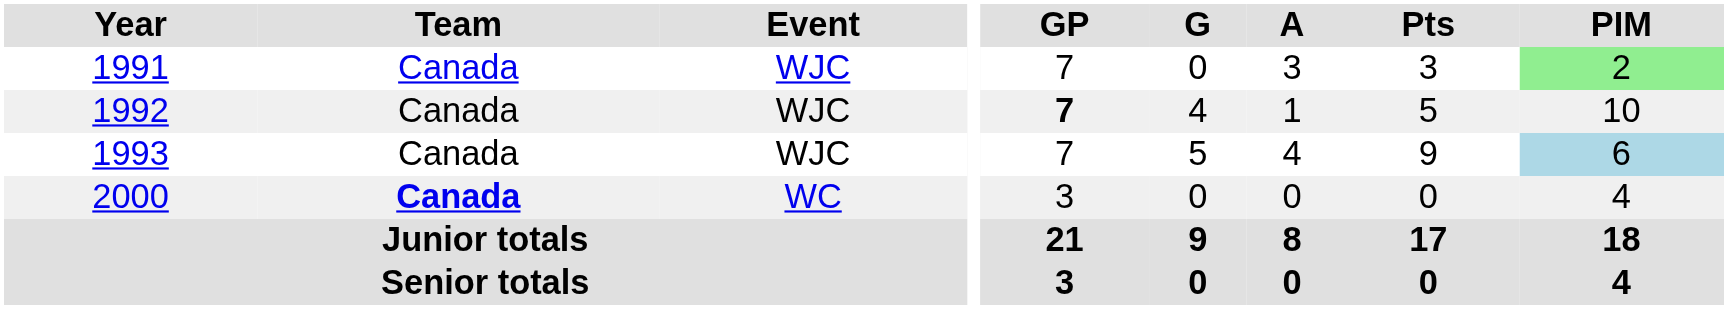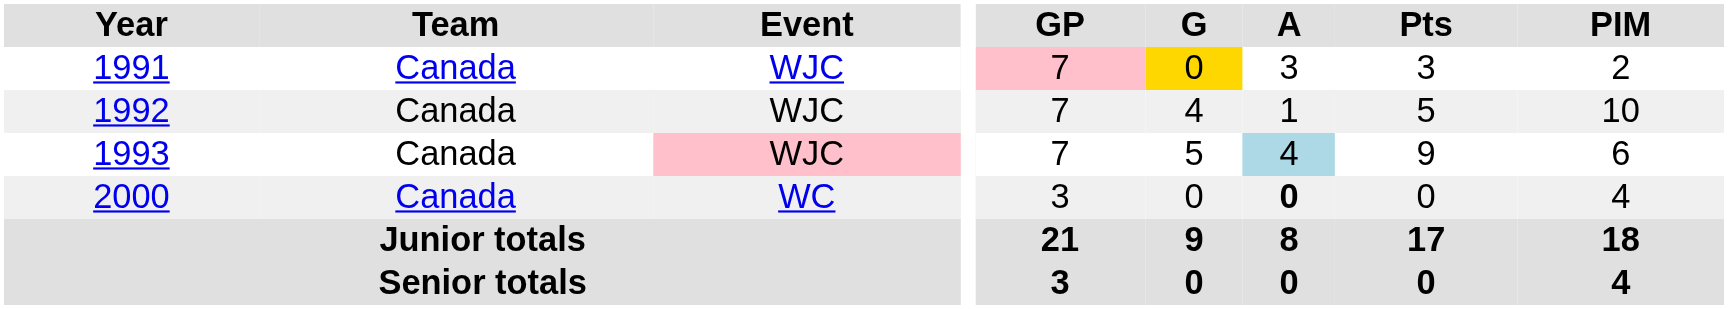(1065, 67) no background -> (1060, 67) pink background
(1198, 67) no background -> (1194, 67) gold background
(1621, 67) lightgreen background -> (1621, 67) no background
(1065, 110) bold -> (1060, 110) normal
(813, 153) no background -> (807, 153) pink background
(1292, 153) no background -> (1289, 153) lightblue background
(1621, 153) lightblue background -> (1621, 153) no background
(458, 196) bold -> (456, 196) normal
(1292, 196) normal -> (1289, 196) bold
